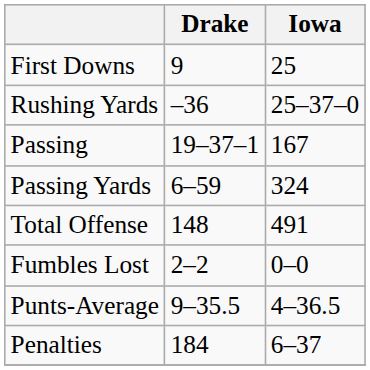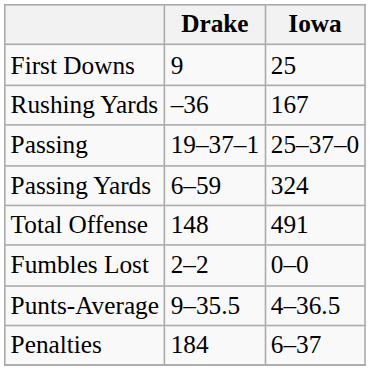(315, 104) 25–37–0 -> (290, 104) 167
(290, 144) 167 -> (315, 144) 25–37–0
